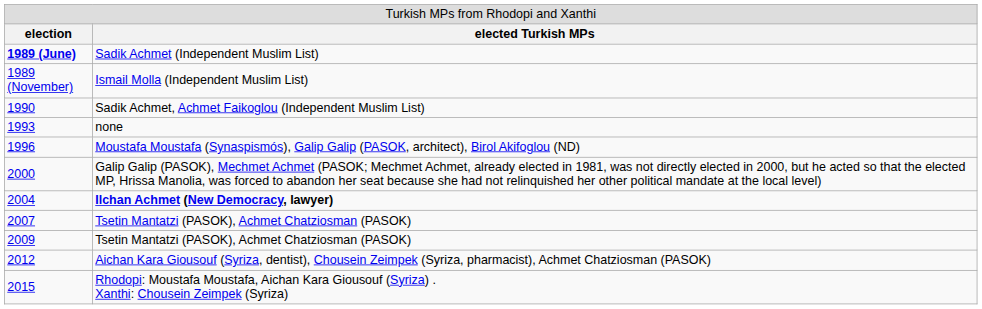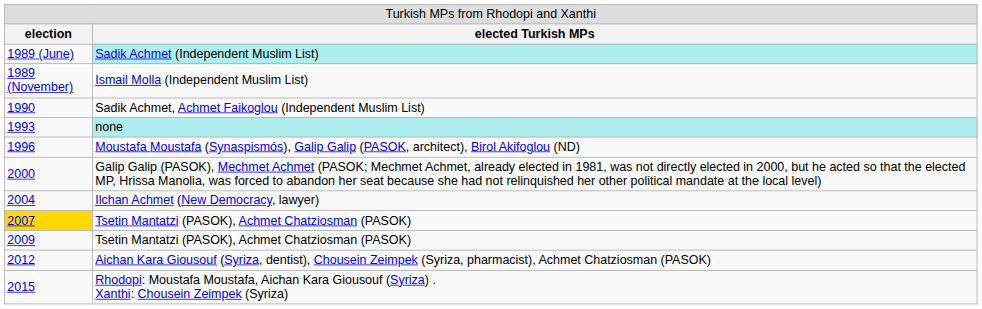(42, 53) bold -> (41, 53) normal
(207, 53) no background -> (207, 53) paleturquoise background
(109, 127) no background -> (109, 127) paleturquoise background
(214, 200) bold -> (207, 200) normal
(21, 220) no background -> (21, 220) gold background
